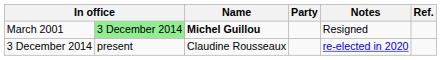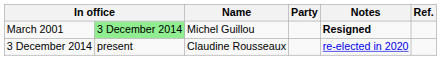(224, 30) bold -> (221, 30) normal
(345, 30) normal -> (347, 30) bold
